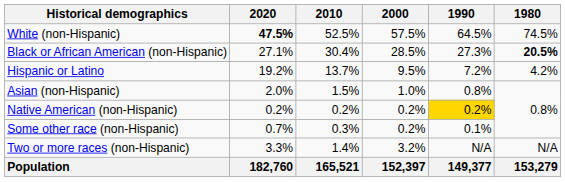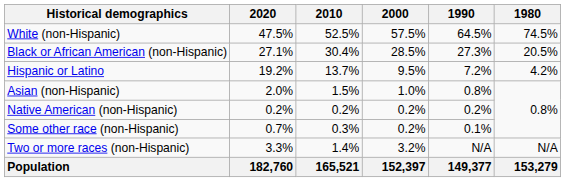(276, 33) bold -> (276, 33) normal
(541, 53) bold -> (541, 53) normal
(478, 110) gold background -> (478, 110) no background
